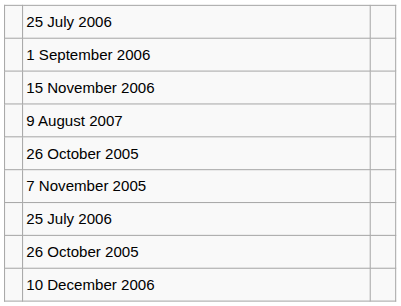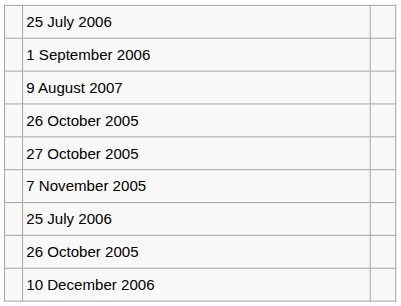- row: (14, 88)
+ row: (14, 153)
